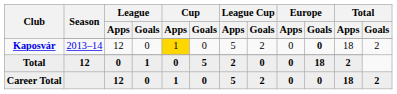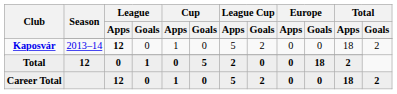(118, 47) normal -> (118, 47) bold
(176, 47) gold background -> (176, 47) no background
(320, 47) bold -> (320, 47) normal
